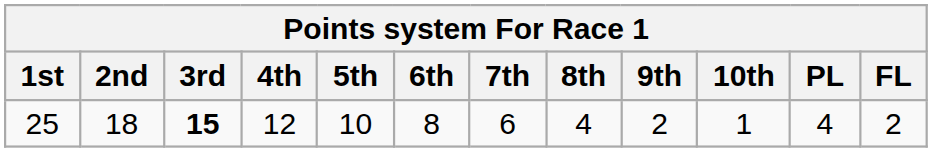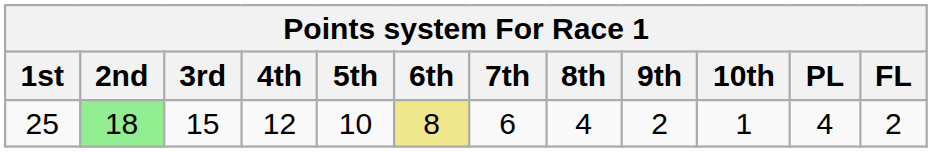(122, 123) no background -> (122, 123) lightgreen background
(203, 123) bold -> (203, 123) normal
(431, 123) no background -> (431, 123) khaki background
